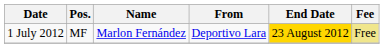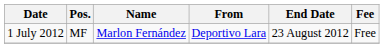(310, 33) gold background -> (310, 33) no background
(365, 33) khaki background -> (365, 33) no background
